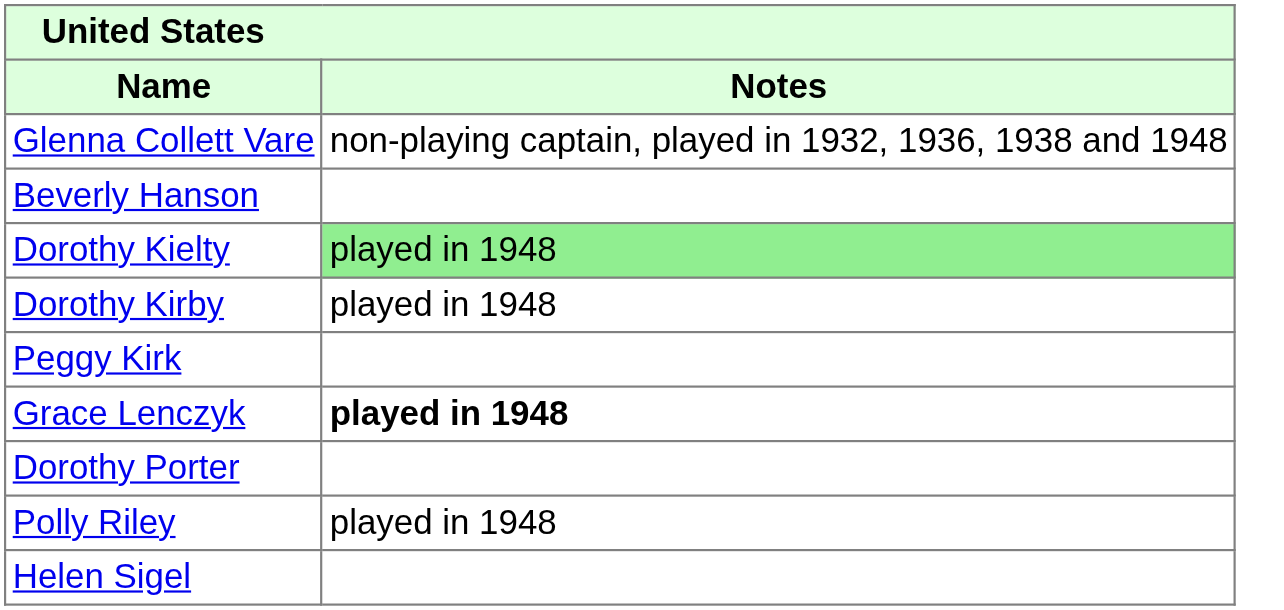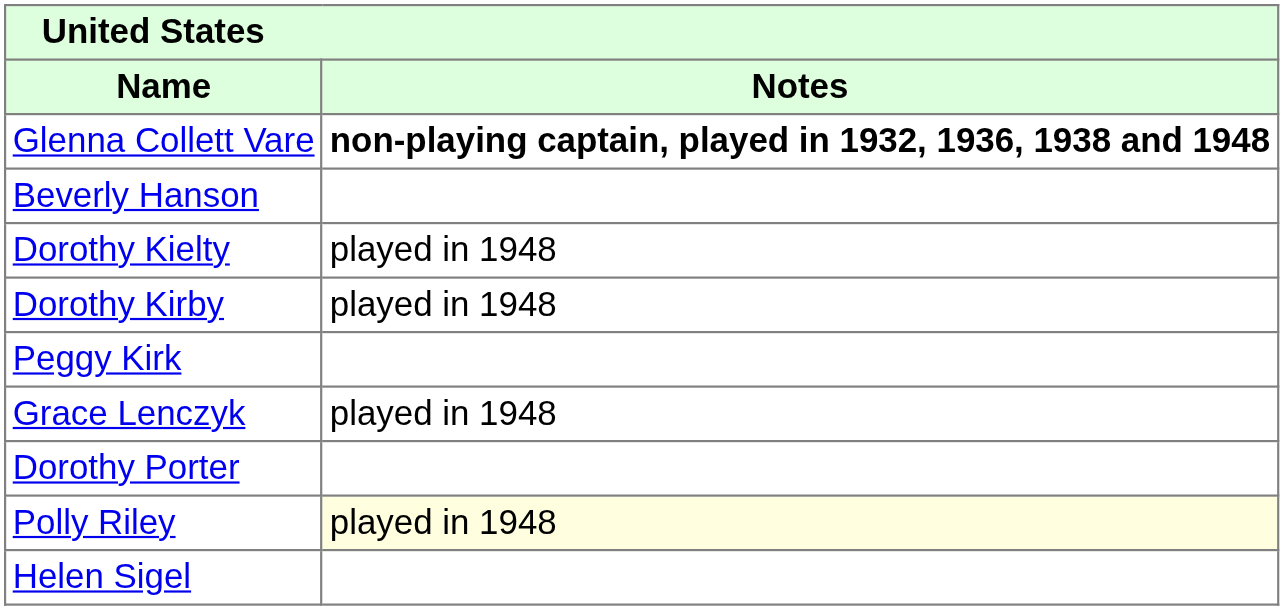(779, 140) normal -> (800, 140) bold
(443, 249) lightgreen background -> (443, 249) no background
(449, 413) bold -> (443, 413) normal
(443, 522) no background -> (443, 522) lightyellow background
